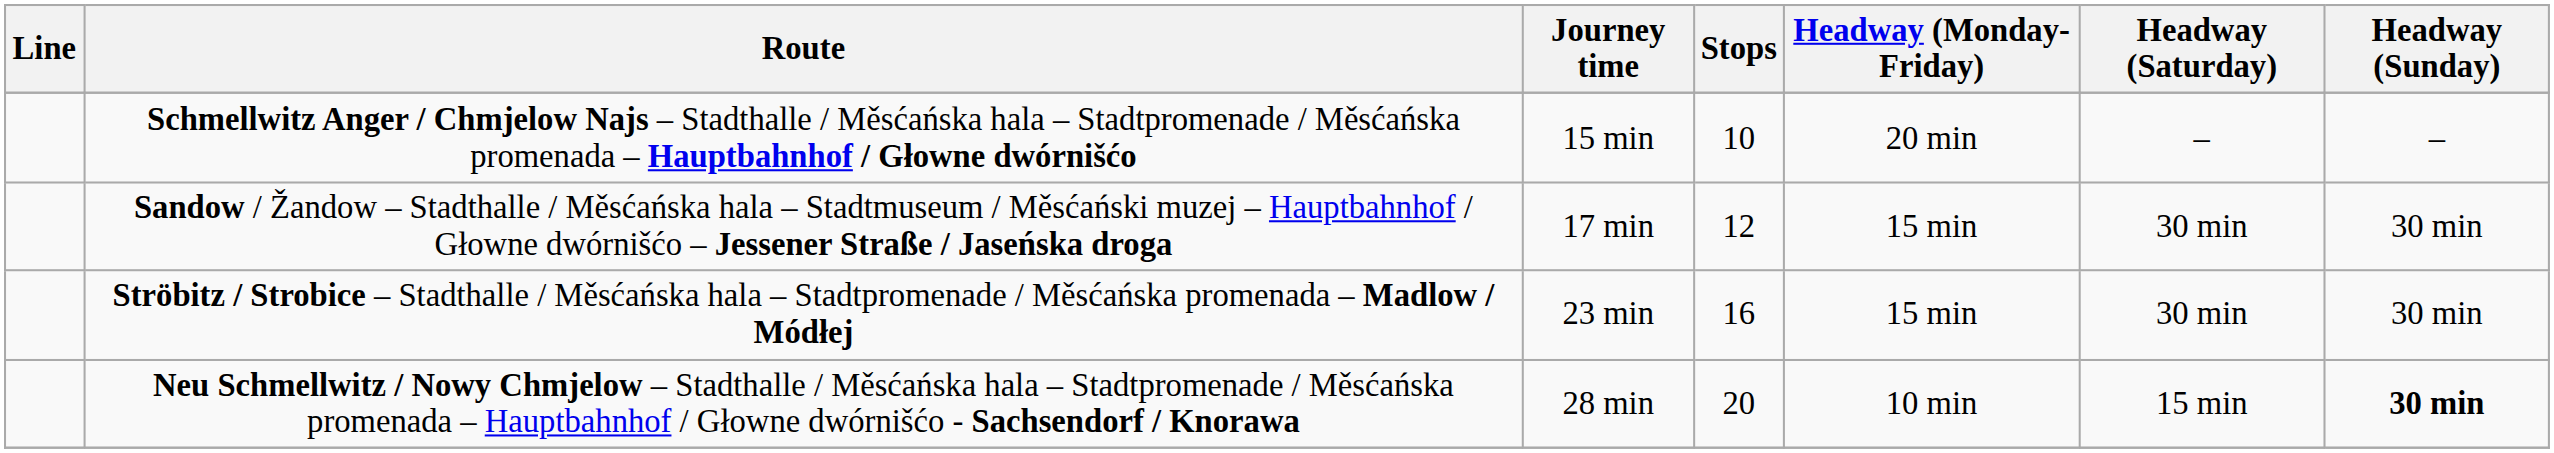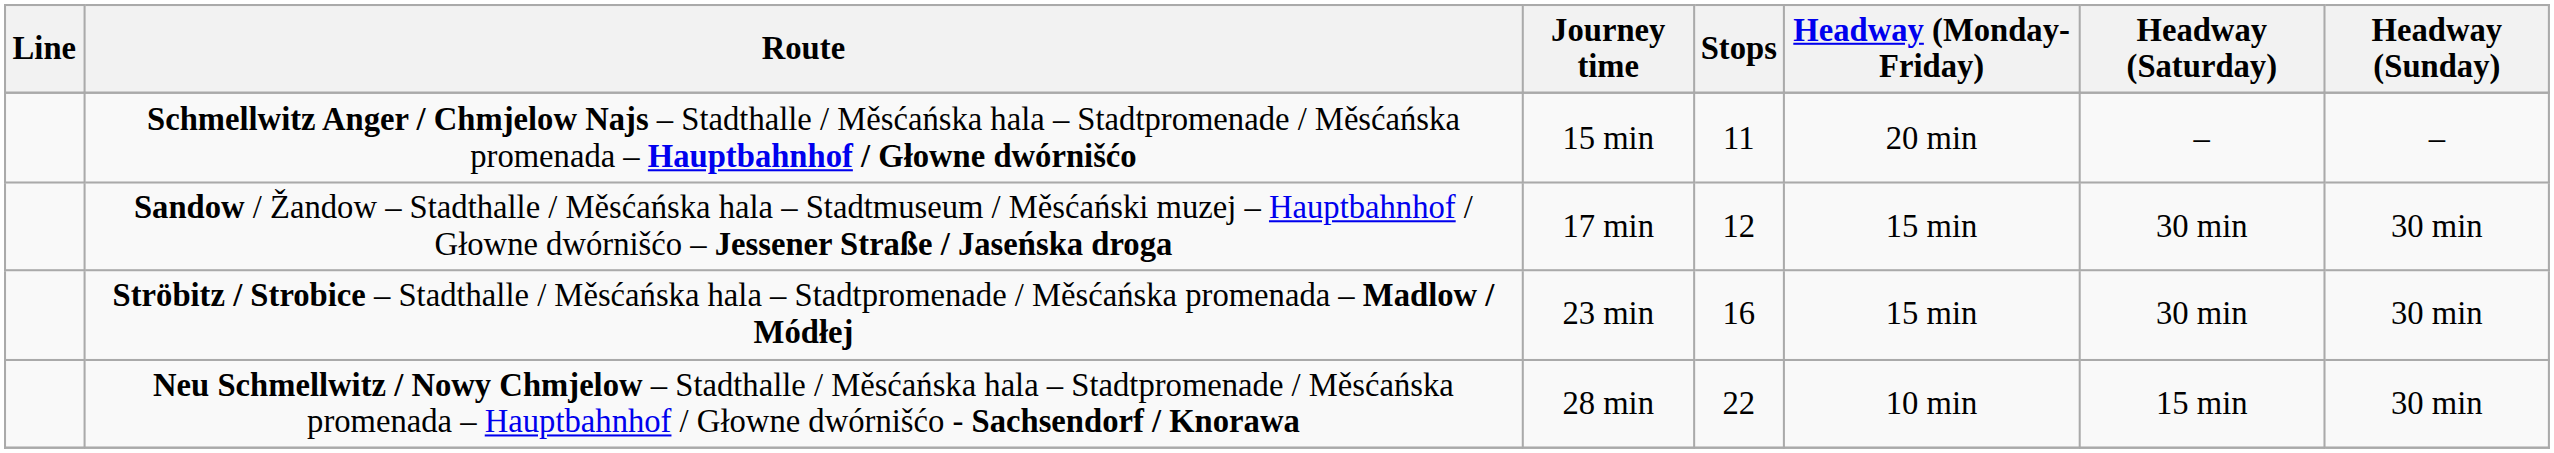(1739, 137) 10 -> (1739, 137) 11
(1739, 402) 20 -> (1739, 402) 22
(2437, 402) bold -> (2437, 402) normal
